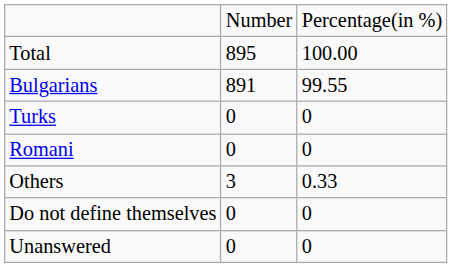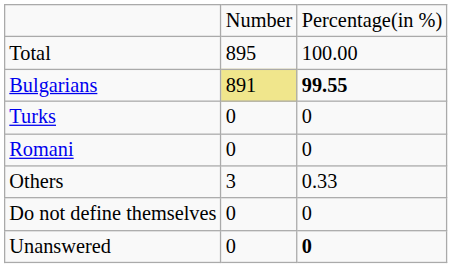(241, 85) no background -> (241, 85) khaki background
(325, 85) normal -> (325, 85) bold
(307, 246) normal -> (307, 246) bold
